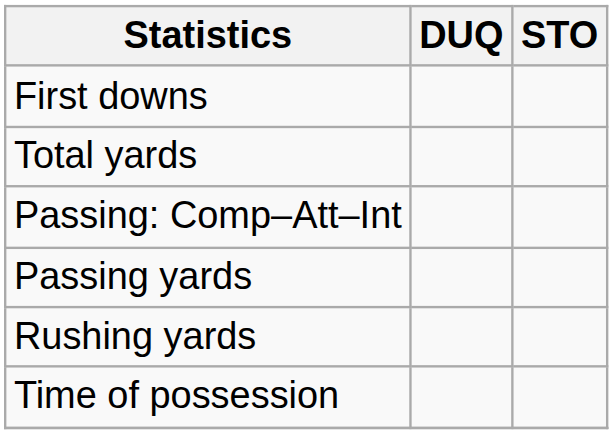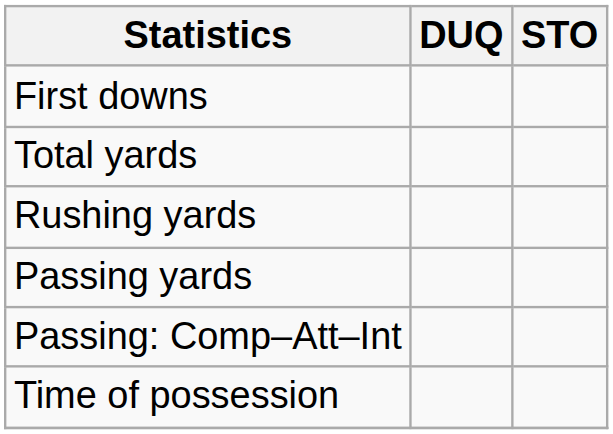rows swapped: (135, 336) <-> (208, 215)
